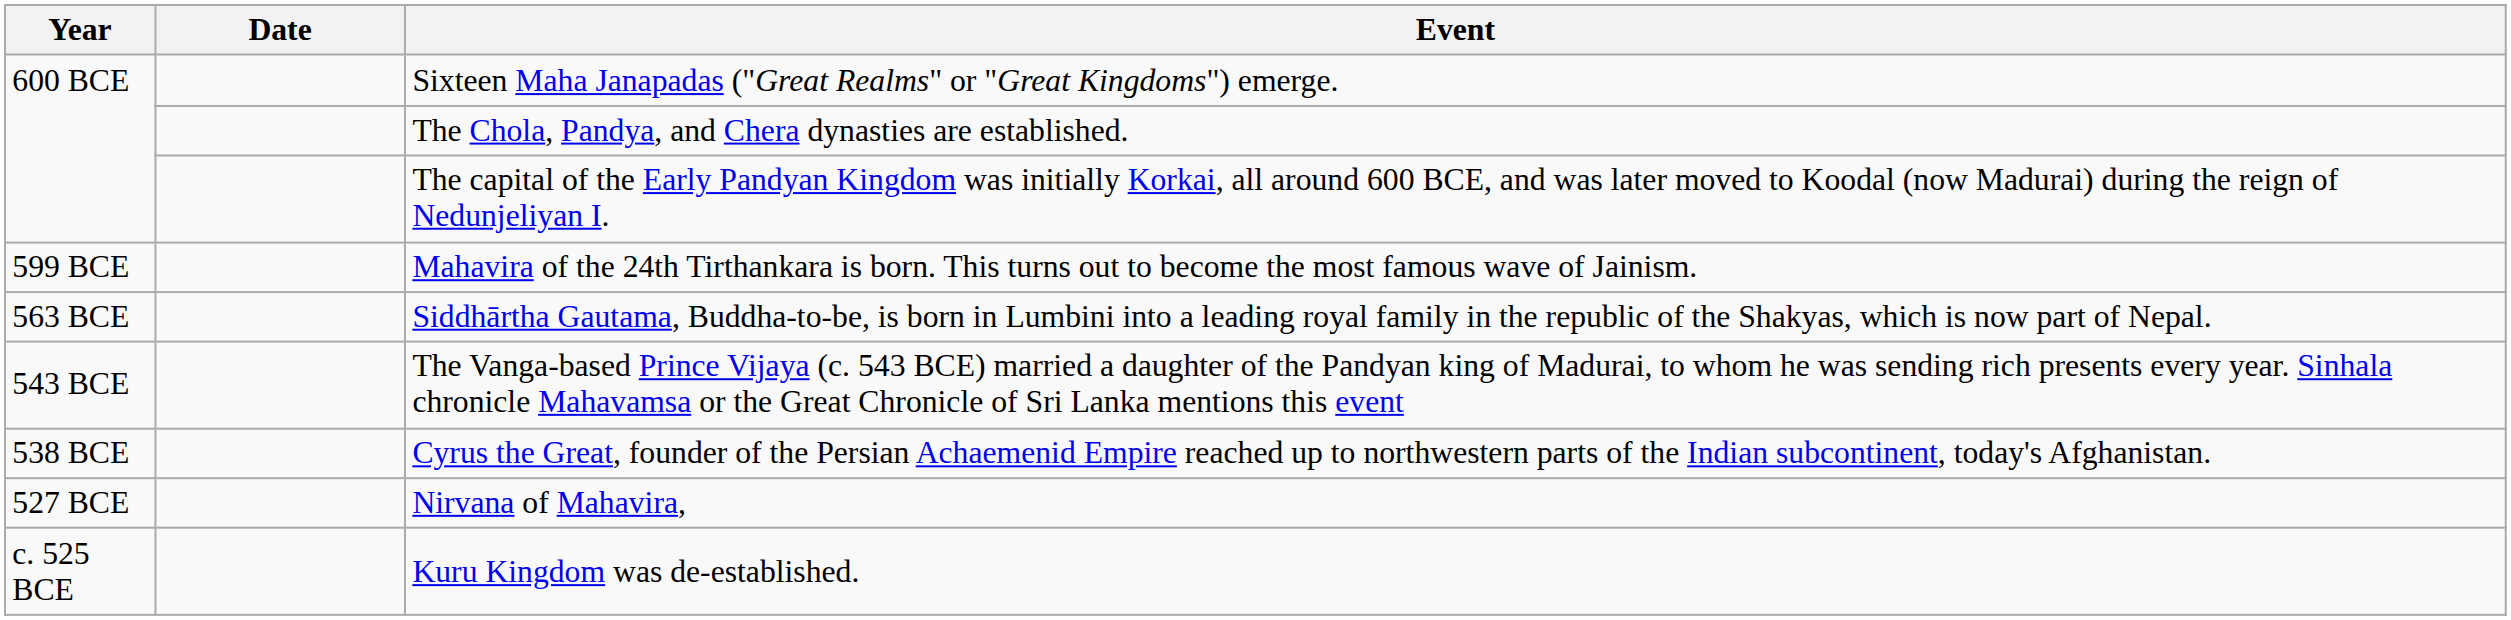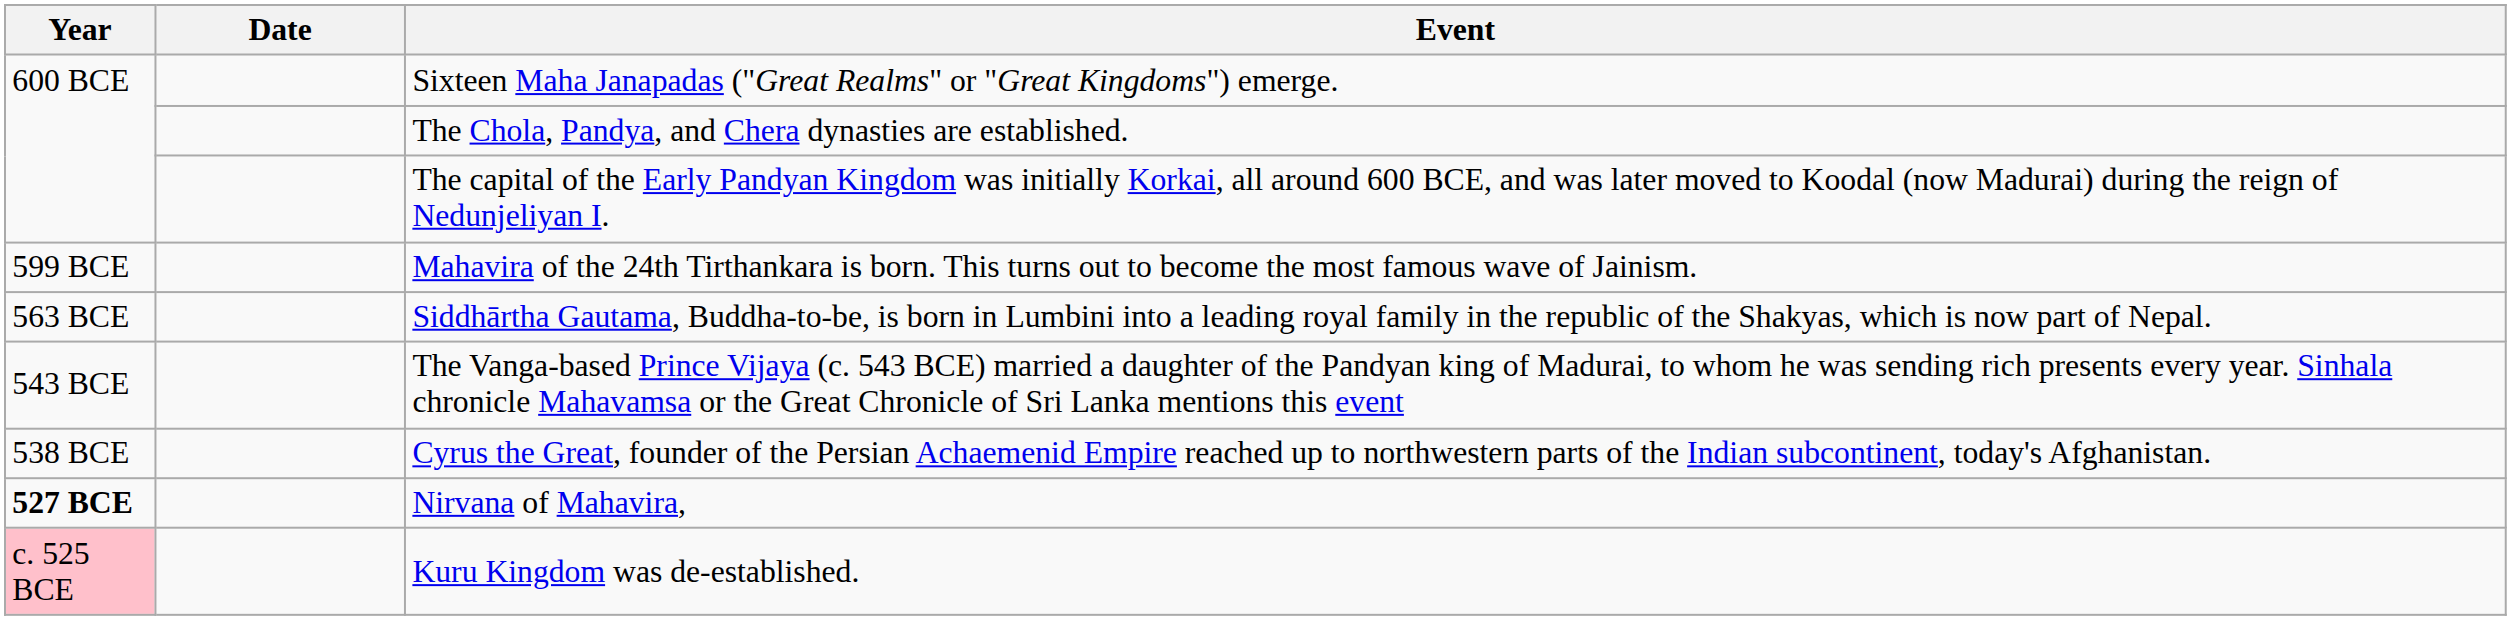(71, 502) normal -> (73, 502) bold
(51, 570) no background -> (51, 570) pink background
